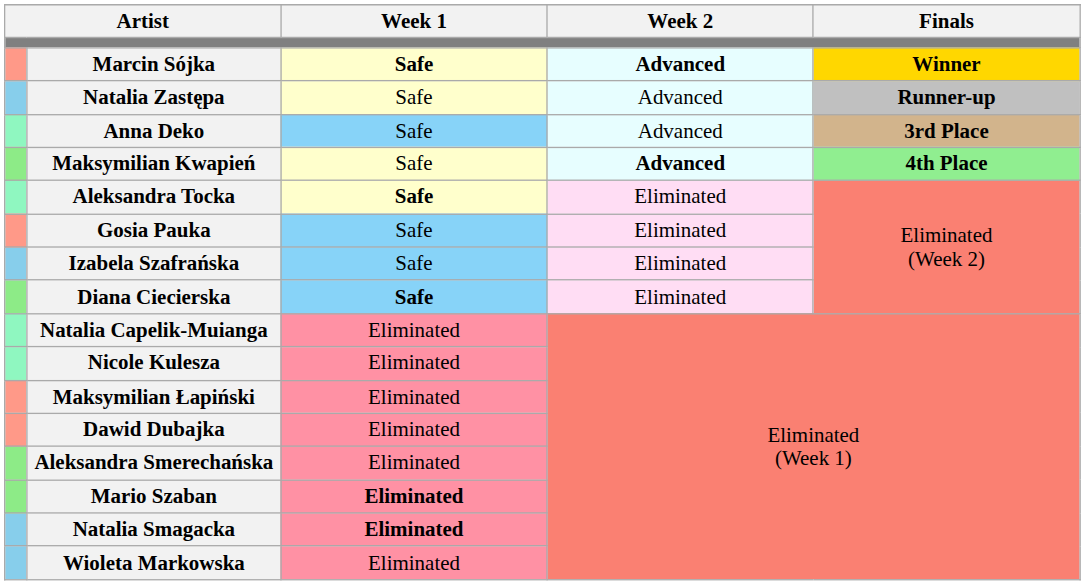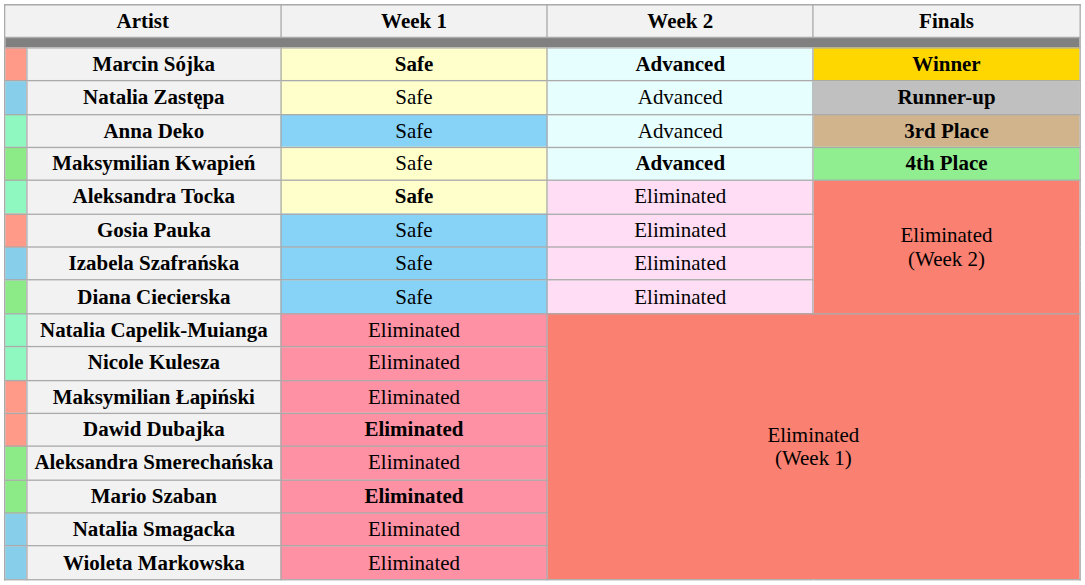(414, 296) bold -> (414, 296) normal
(414, 429) normal -> (414, 429) bold
(414, 529) bold -> (414, 529) normal
